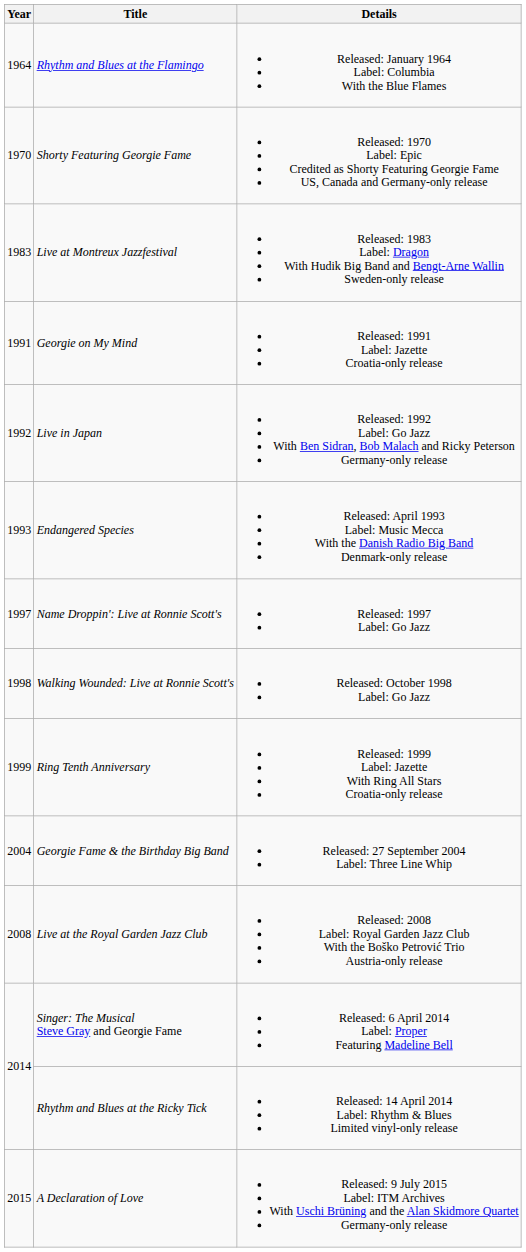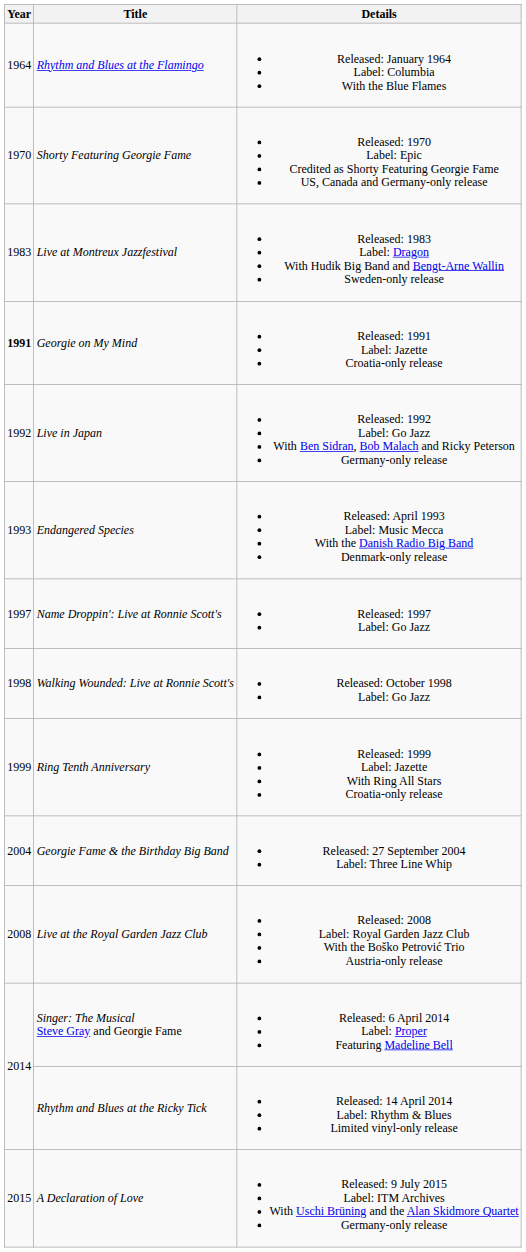(19, 342) normal -> (19, 342) bold
